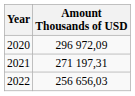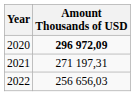(81, 44) normal -> (81, 44) bold
